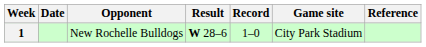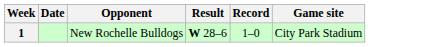- column: (393, 13)
